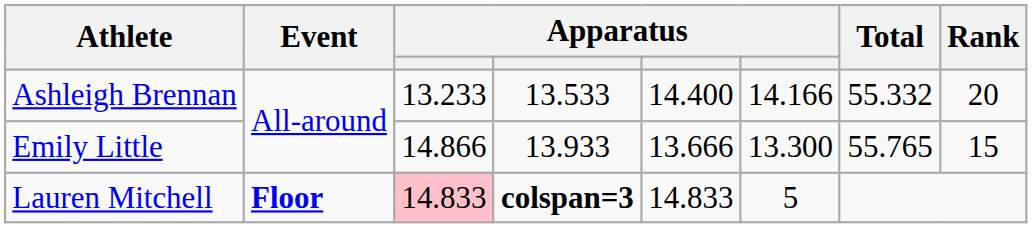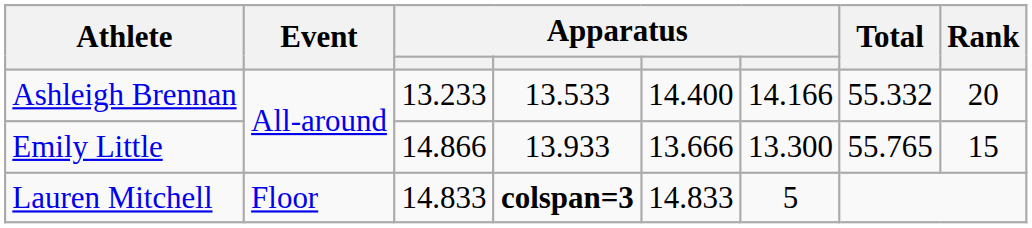(287, 197) bold -> (285, 197) normal
(444, 197) pink background -> (444, 197) no background
